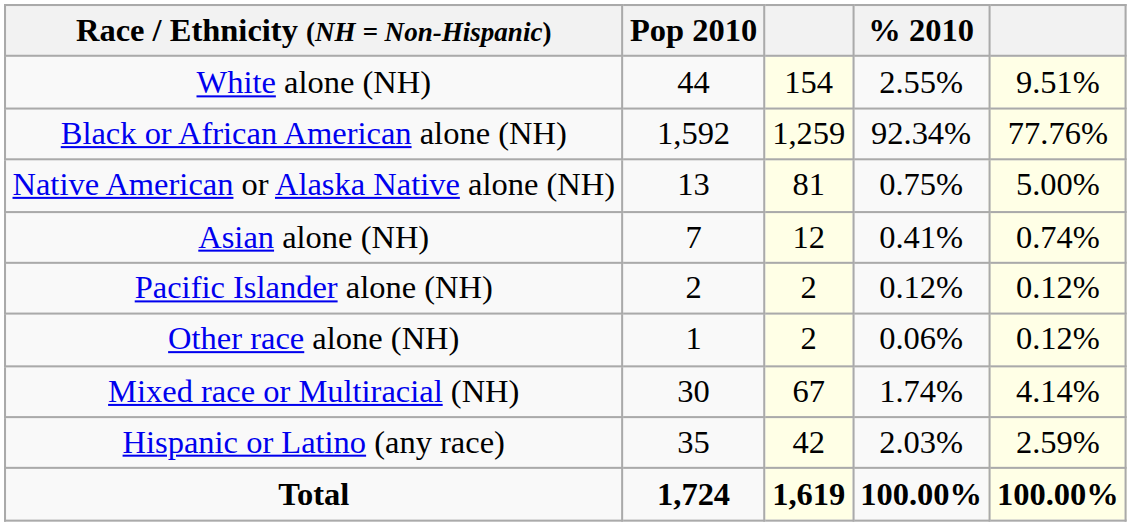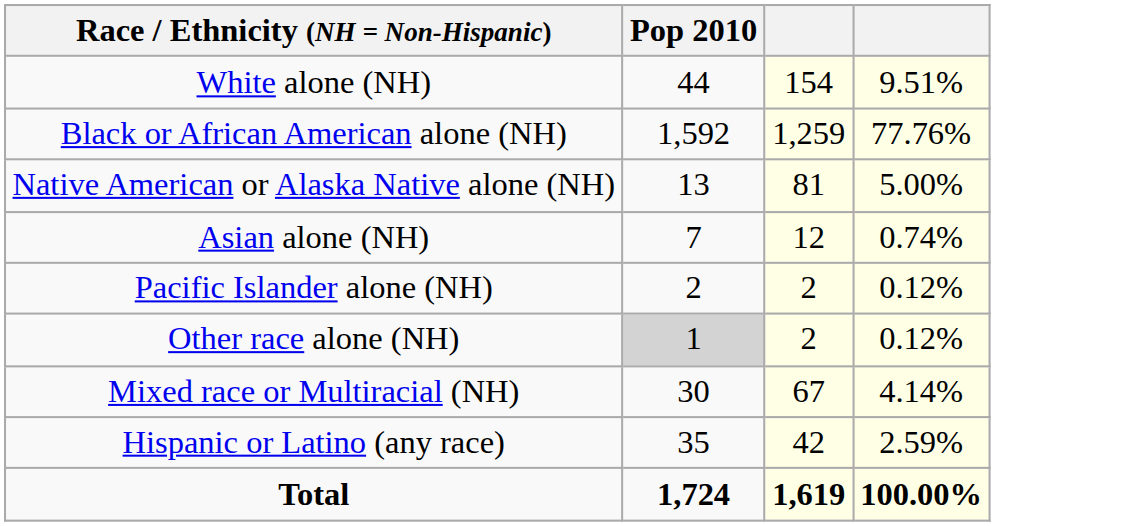- column: (921, 30)
(694, 339) no background -> (694, 339) lightgrey background
